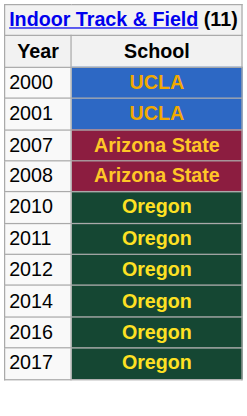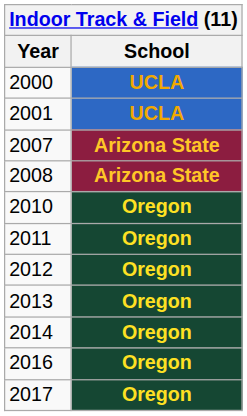+ row: (31, 301)
